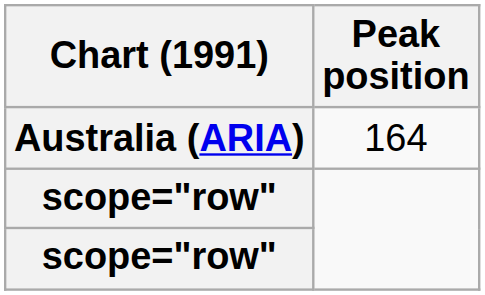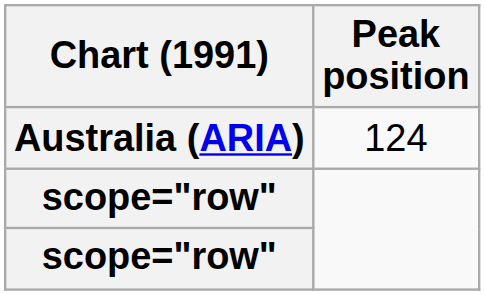(396, 137) 164 -> (396, 137) 124
